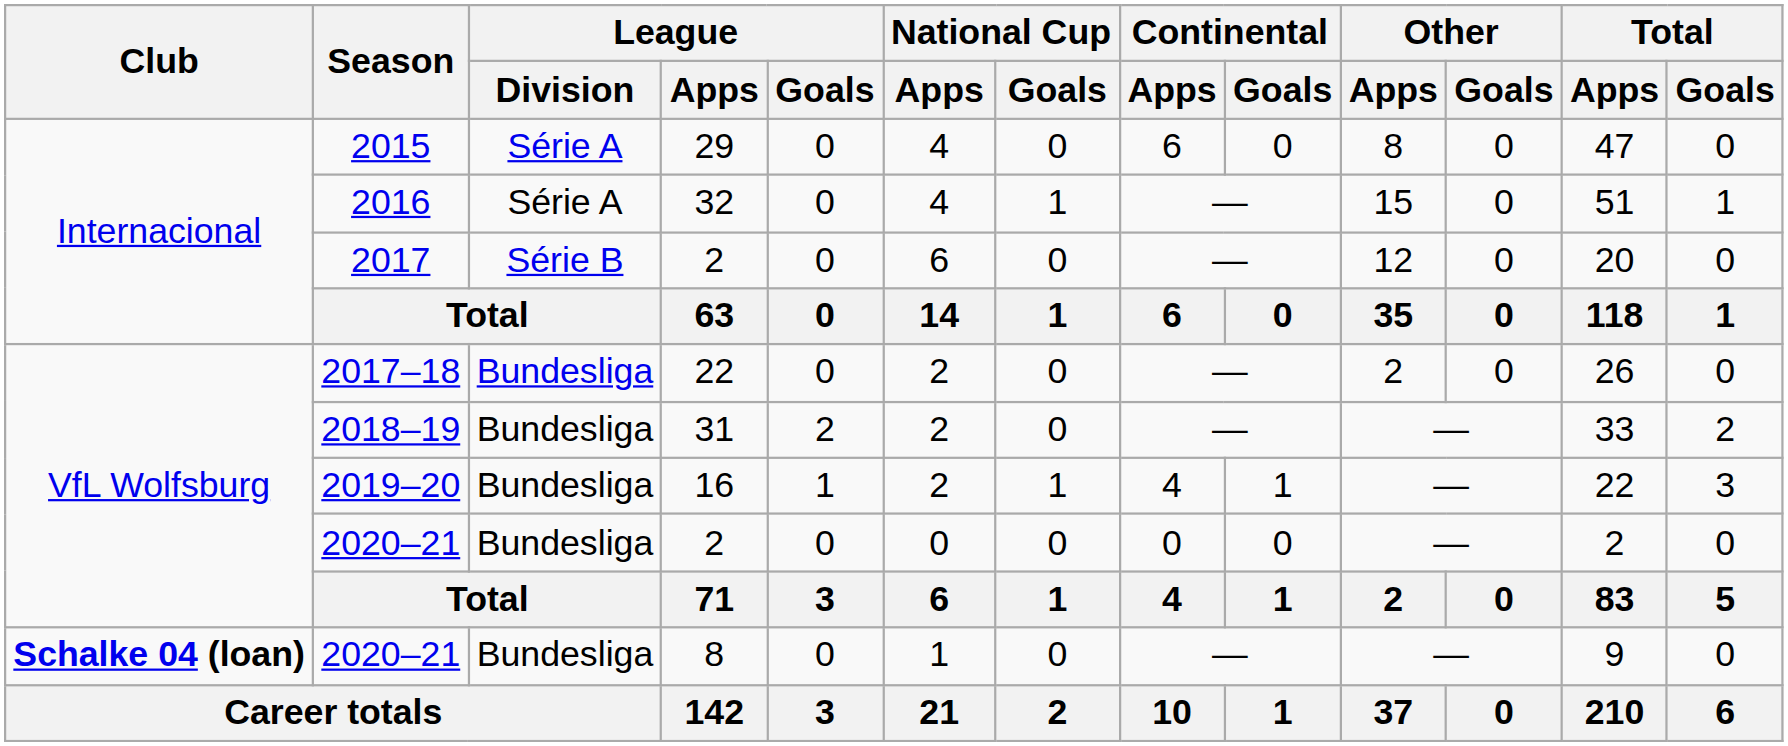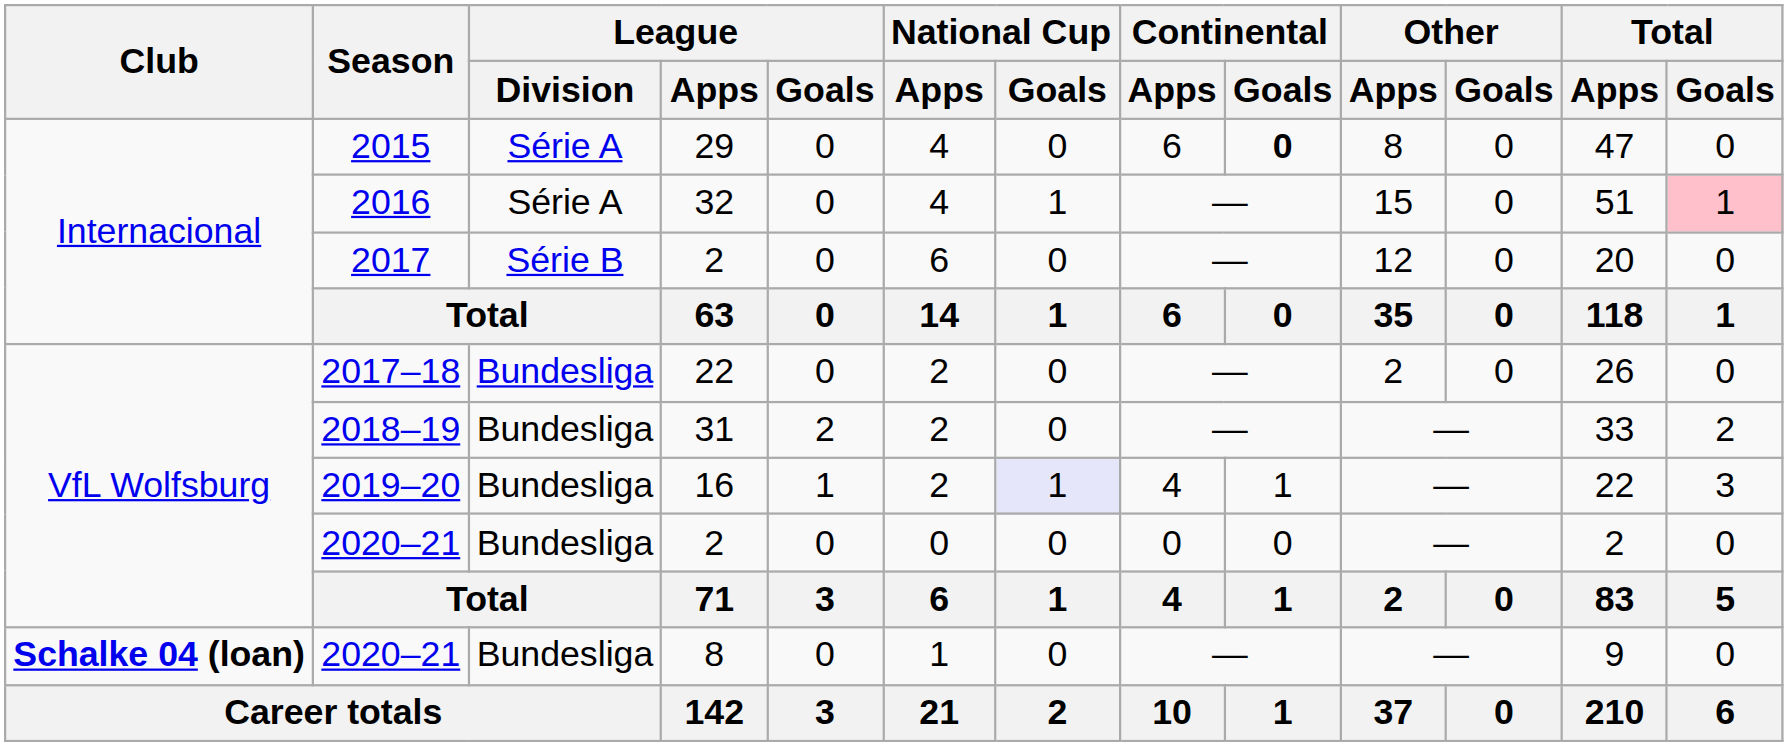(1283, 145) normal -> (1283, 145) bold
(1725, 202) no background -> (1725, 202) pink background
(1057, 485) no background -> (1057, 485) lavender background
